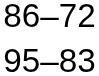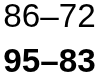(50, 61) normal -> (50, 61) bold
